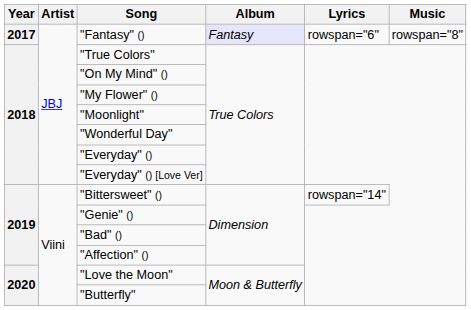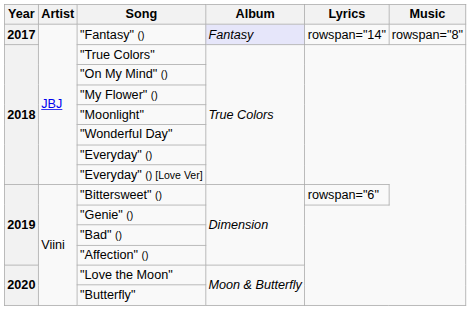(343, 34) rowspan="6" -> (347, 34) rowspan="14"
(347, 194) rowspan="14" -> (343, 194) rowspan="6"
